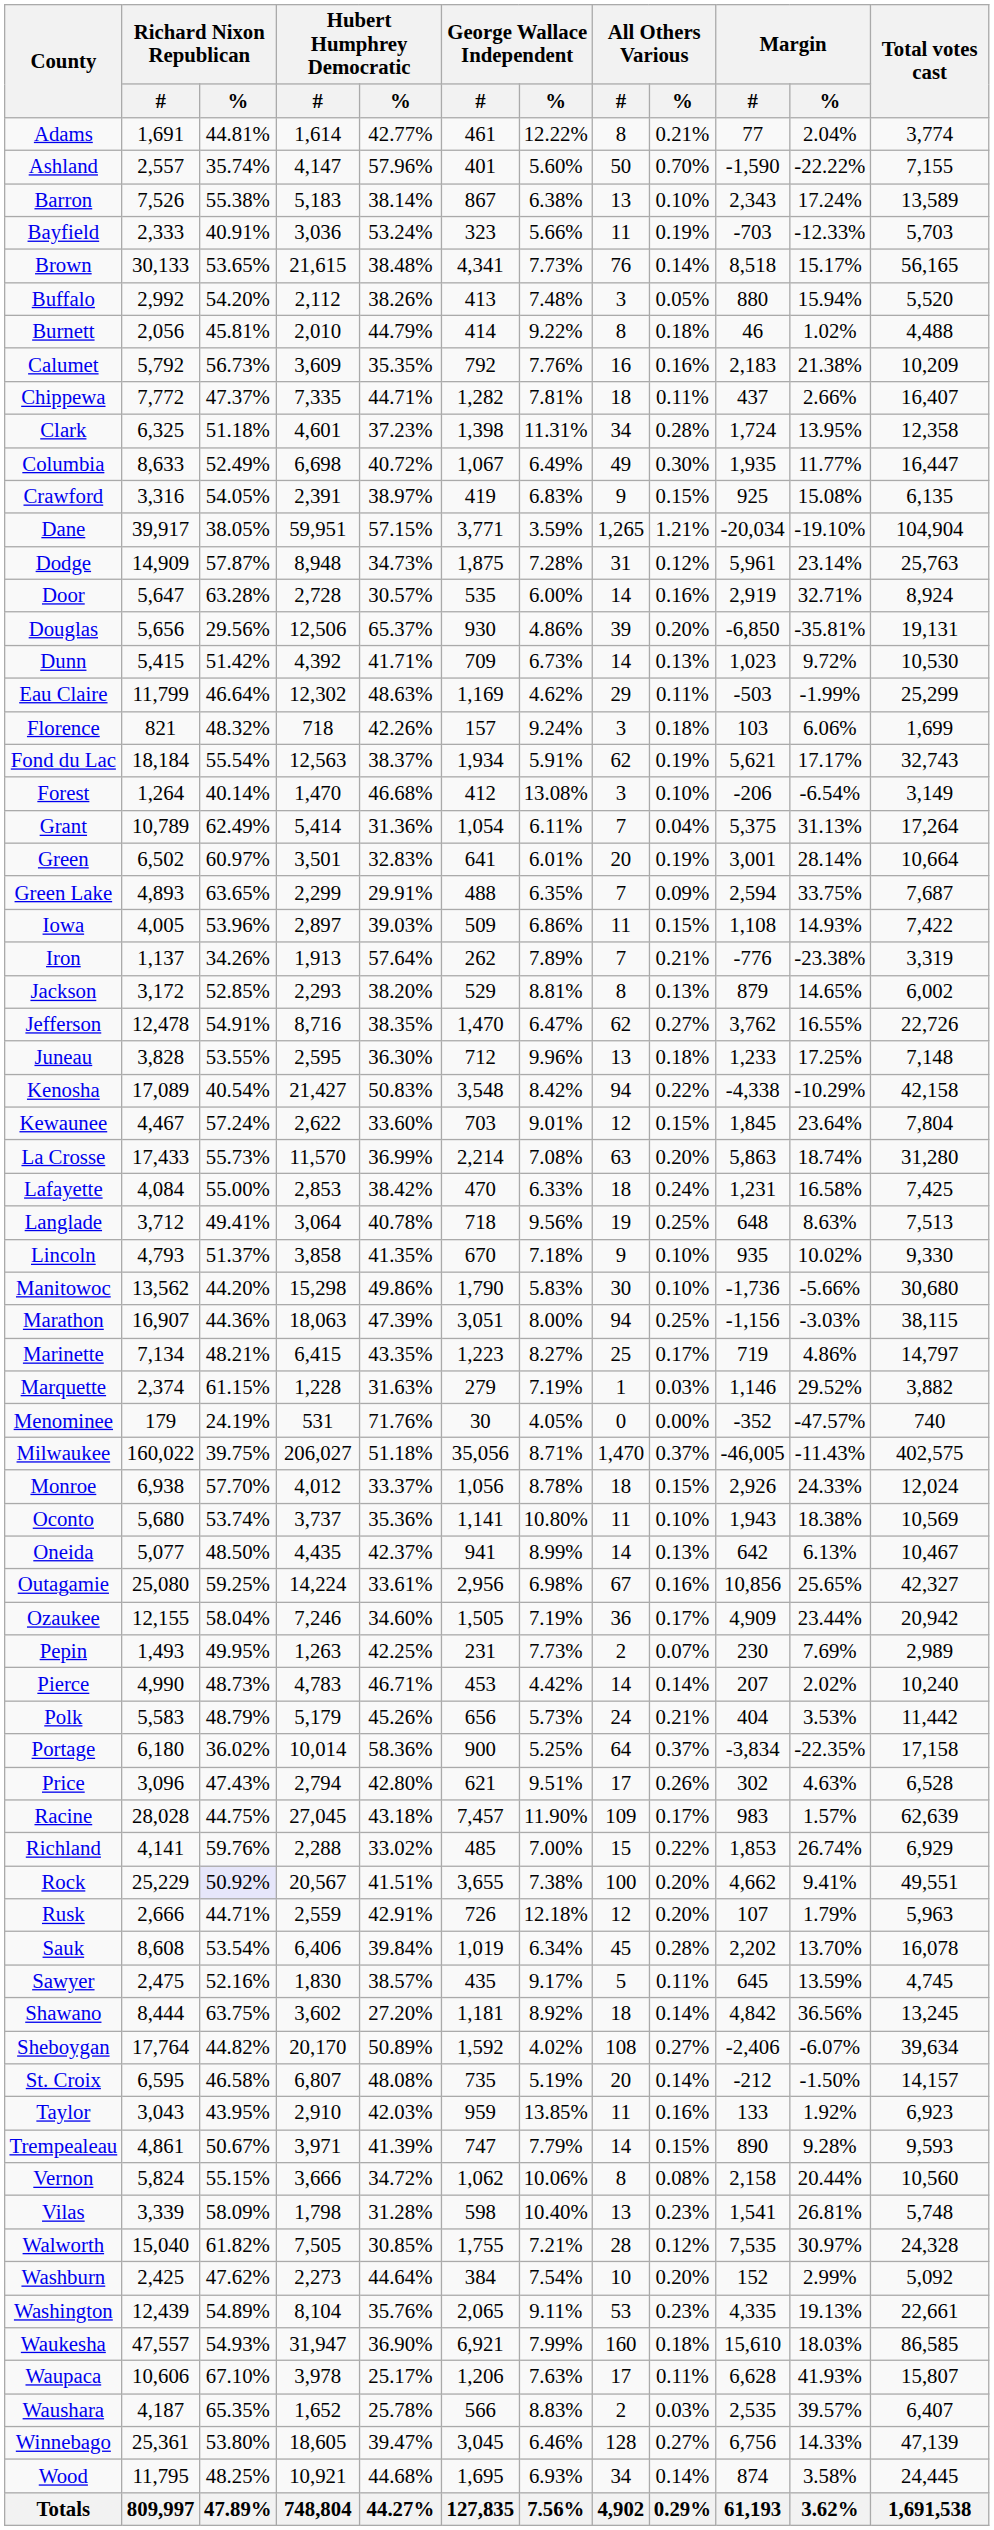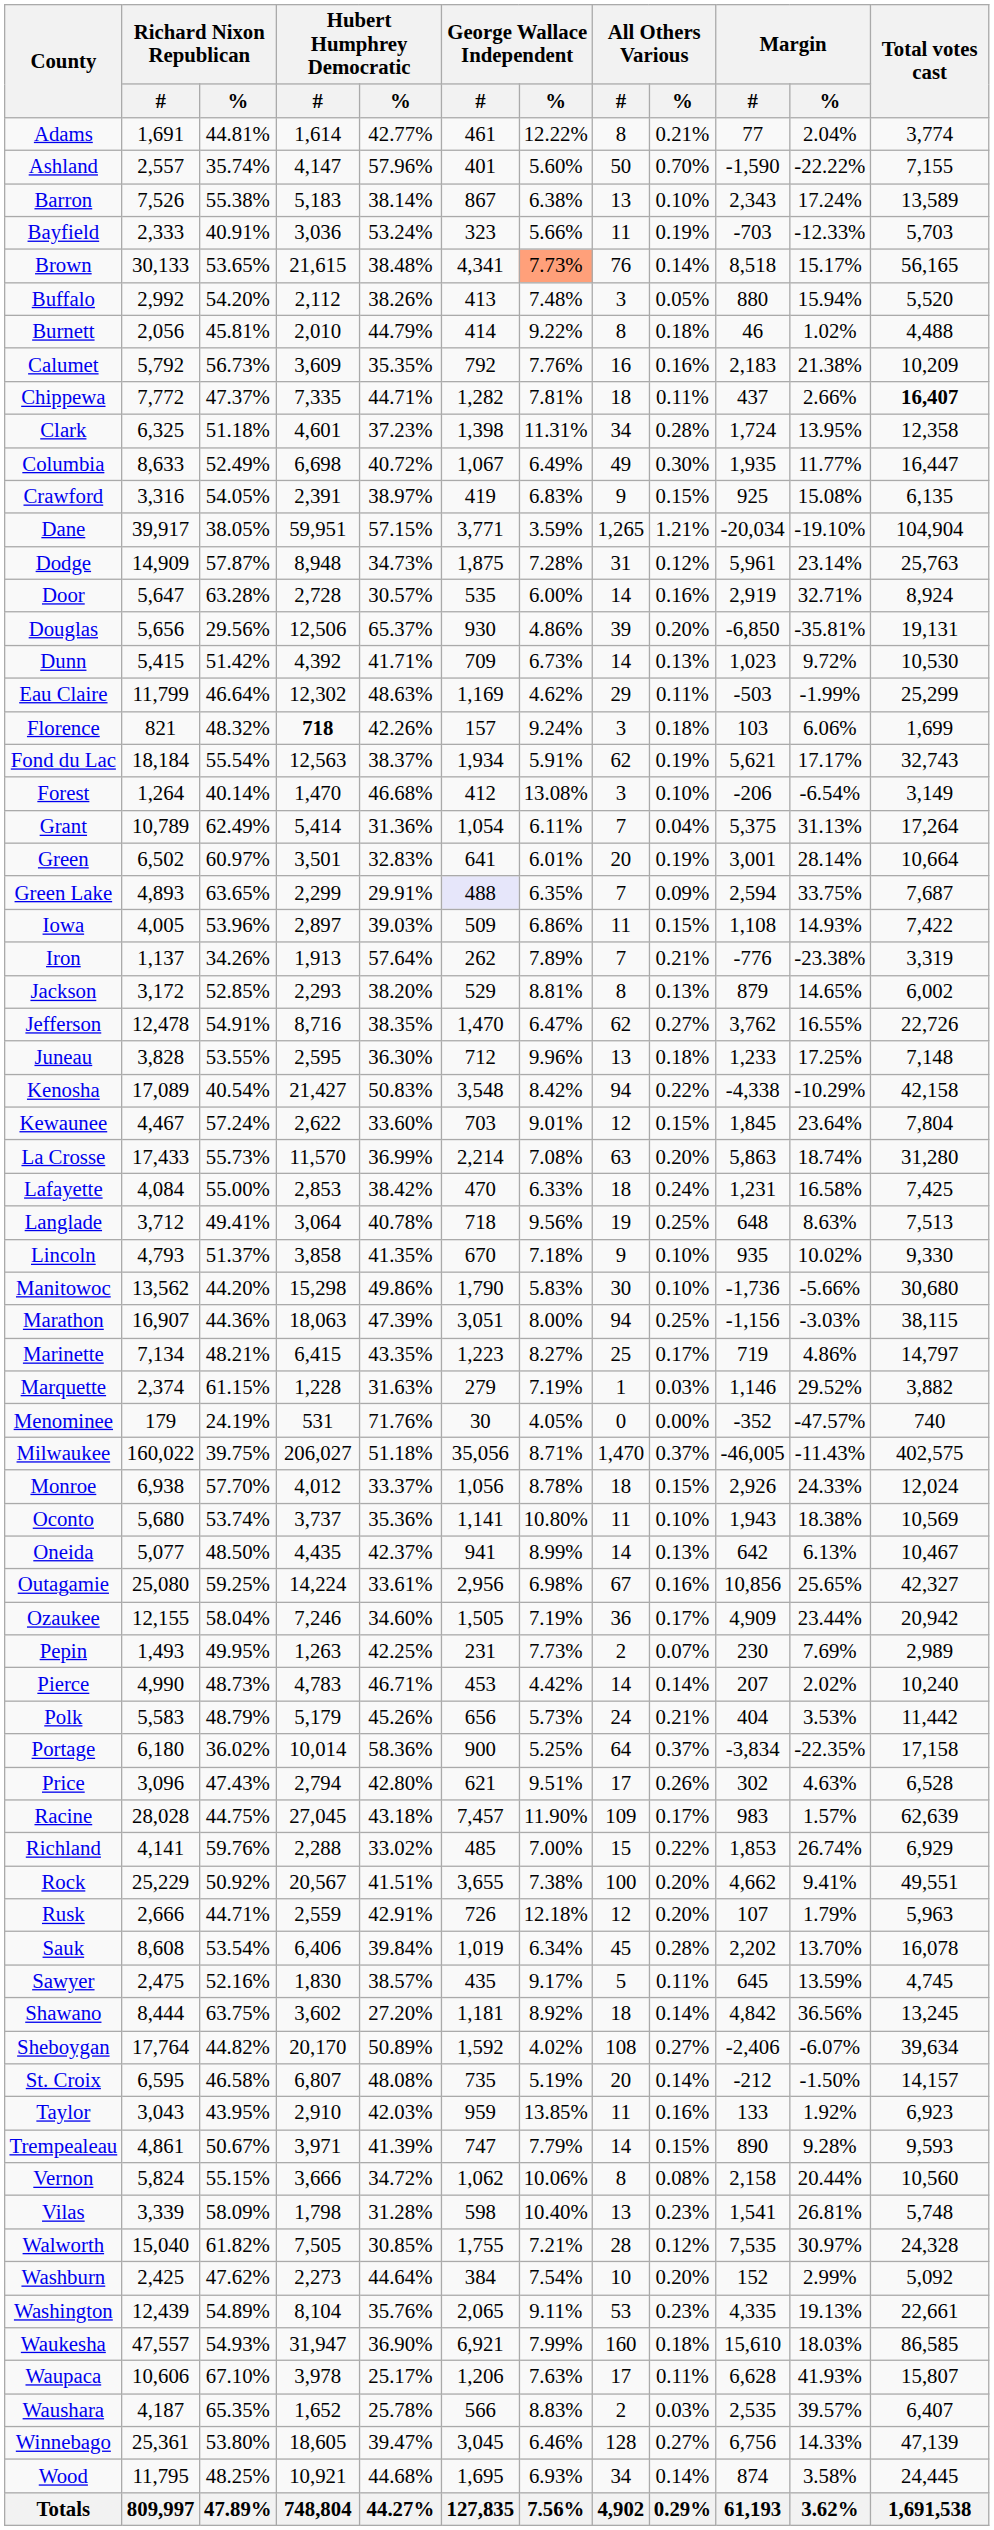(556, 265) no background -> (556, 265) lightsalmon background
(930, 397) normal -> (930, 397) bold
(318, 727) normal -> (318, 727) bold
(480, 892) no background -> (480, 892) lavender background
(238, 1882) lavender background -> (238, 1882) no background
